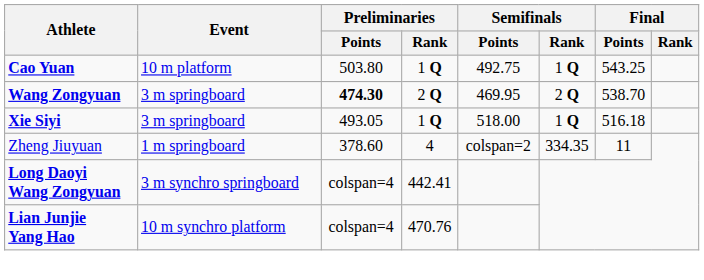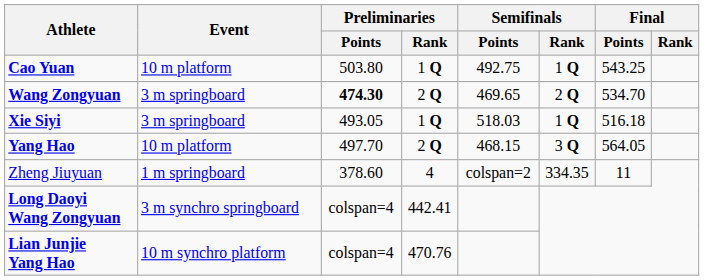(498, 94) 469.95 -> (498, 94) 469.65
(623, 94) 538.70 -> (623, 94) 534.70
(498, 121) 518.00 -> (498, 121) 518.03
+ row: (41, 147)
